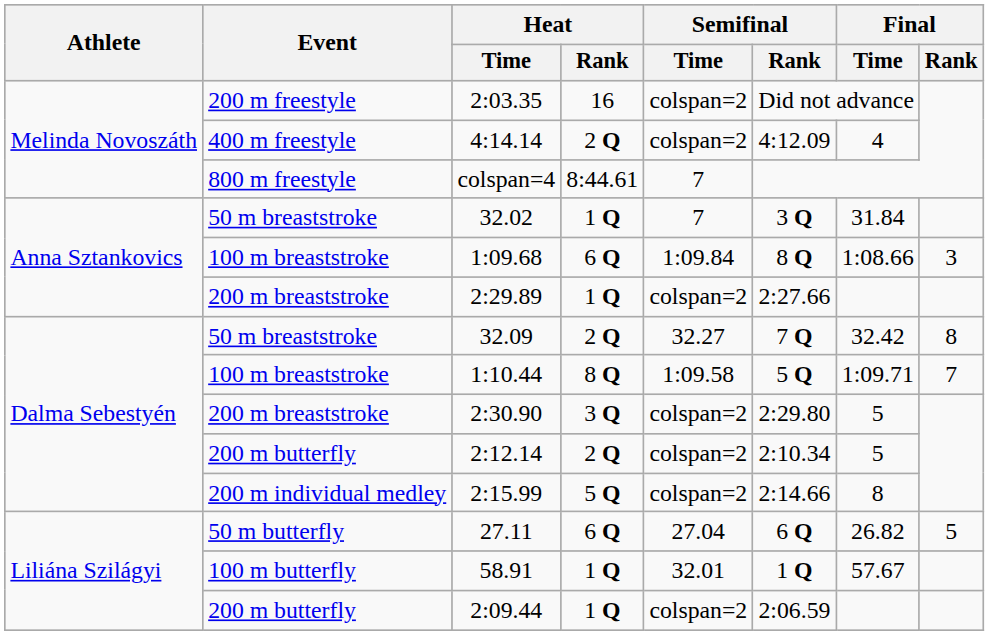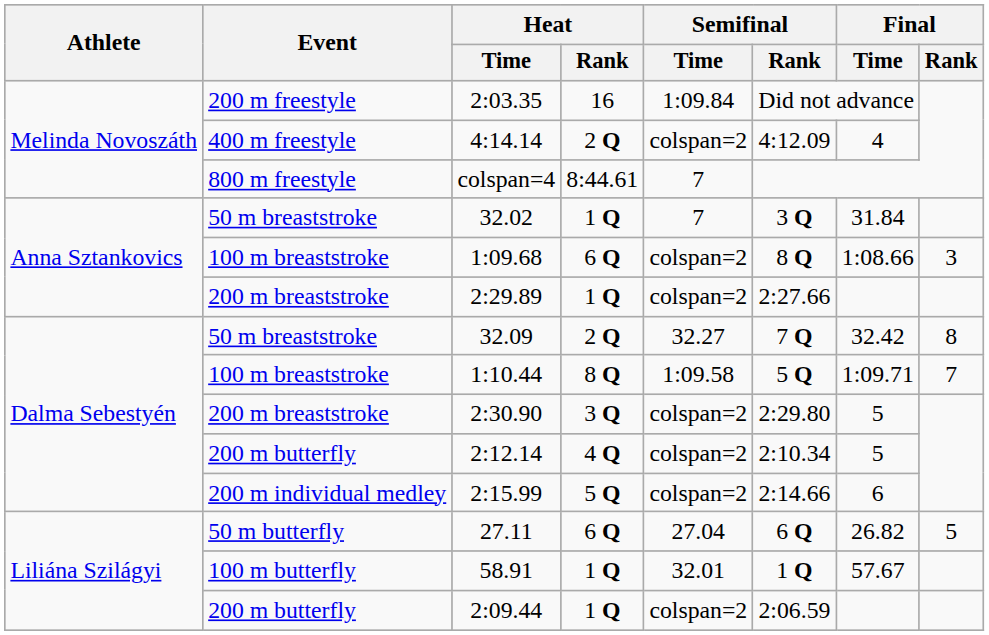(698, 100) colspan=2 -> (698, 100) 1:09.84
(698, 257) 1:09.84 -> (698, 257) colspan=2
(602, 453) 2 Q -> (602, 453) 4 Q
(878, 492) 8 -> (878, 492) 6
